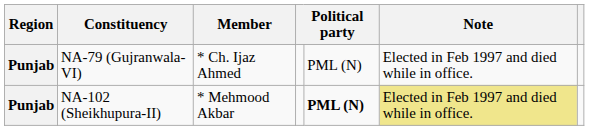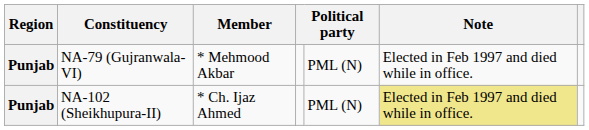(226, 65) * Ch. Ijaz Ahmed -> (233, 65) * Mehmood Akbar
(233, 105) * Mehmood Akbar -> (226, 105) * Ch. Ijaz Ahmed
(336, 105) bold -> (335, 105) normal
